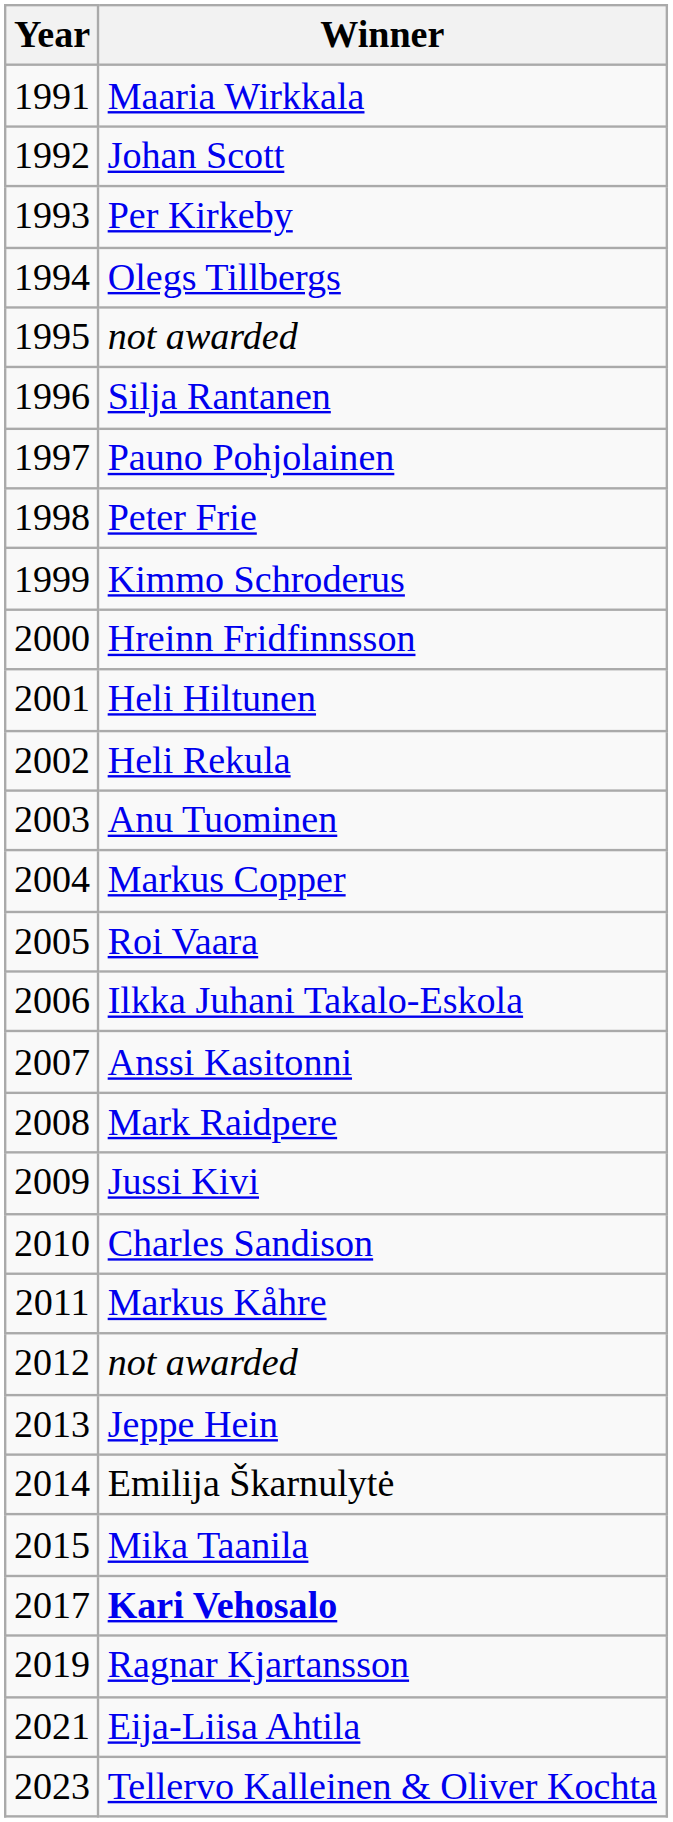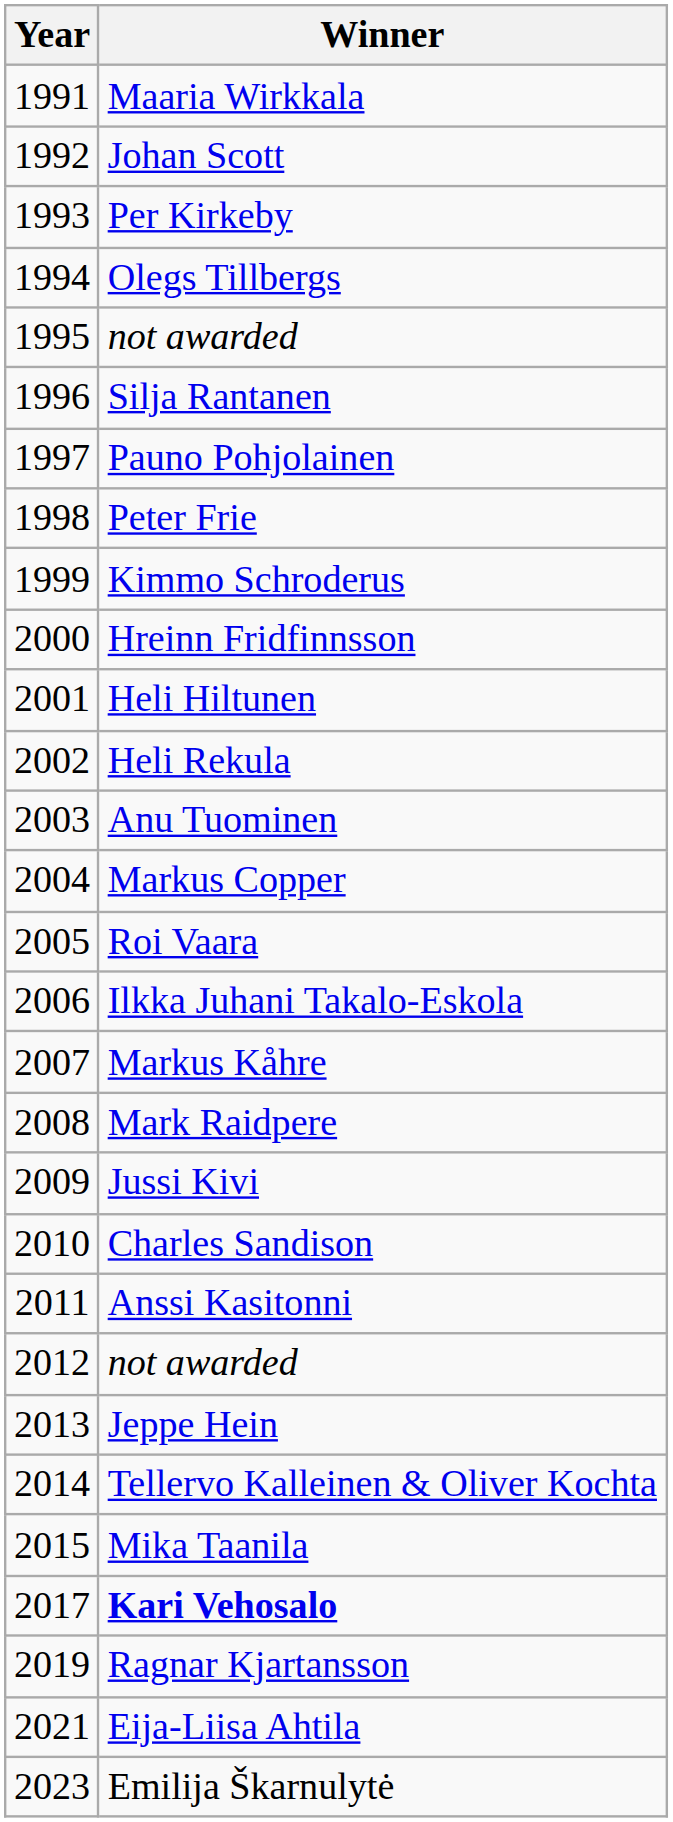(230, 1061) Anssi Kasitonni -> (217, 1061) Markus Kåhre
(217, 1302) Markus Kåhre -> (230, 1302) Anssi Kasitonni
(251, 1484) Emilija Škarnulytė -> (382, 1484) Tellervo Kalleinen & Oliver Kochta
(382, 1786) Tellervo Kalleinen & Oliver Kochta -> (251, 1786) Emilija Škarnulytė
